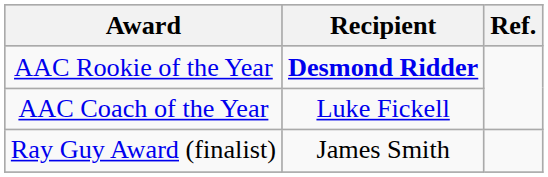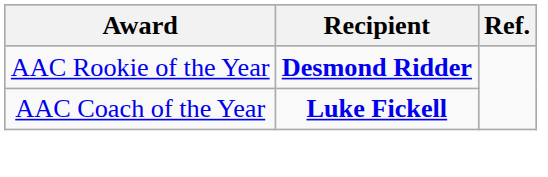(383, 108) normal -> (377, 108) bold
- row: (143, 150)
